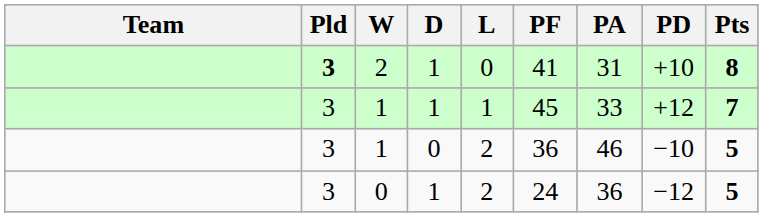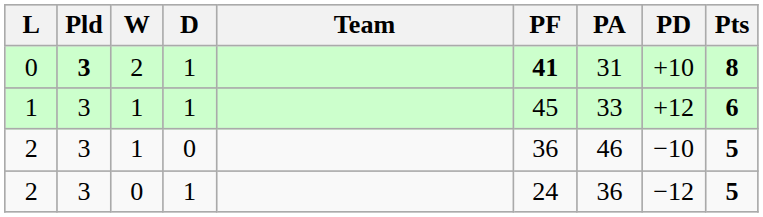columns swapped: (153, 25) <-> (487, 25)
(545, 66) normal -> (545, 66) bold
(732, 107) 7 -> (732, 107) 6
